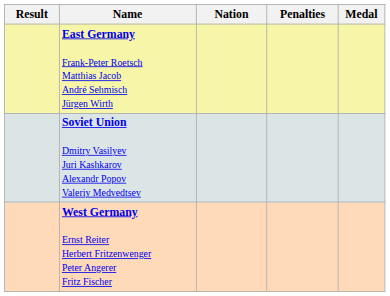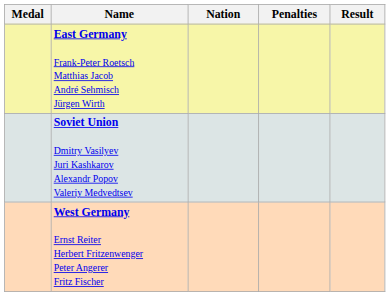columns swapped: (361, 14) <-> (32, 14)
